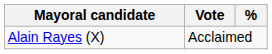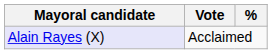(56, 37) no background -> (56, 37) lavender background
